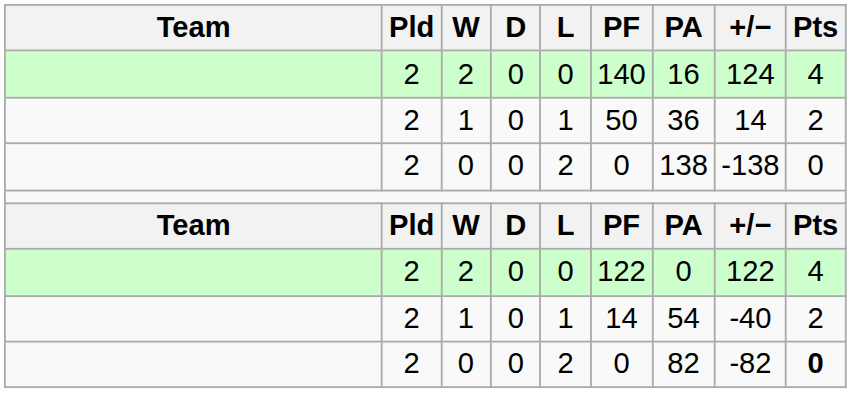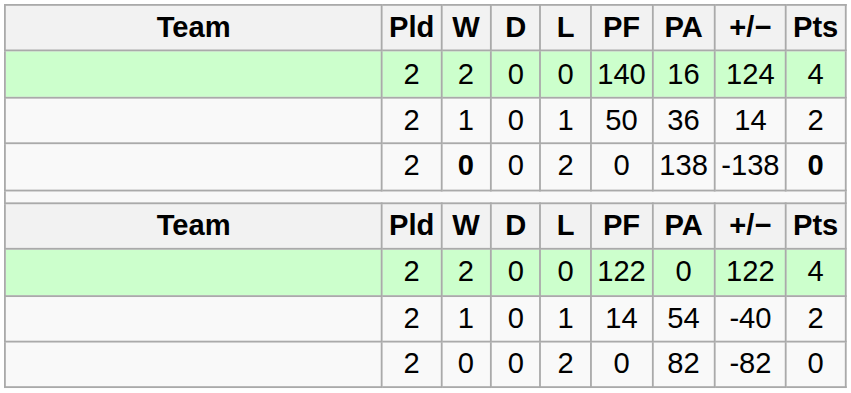(466, 166) normal -> (466, 166) bold
(816, 166) normal -> (816, 166) bold
(816, 364) bold -> (816, 364) normal
